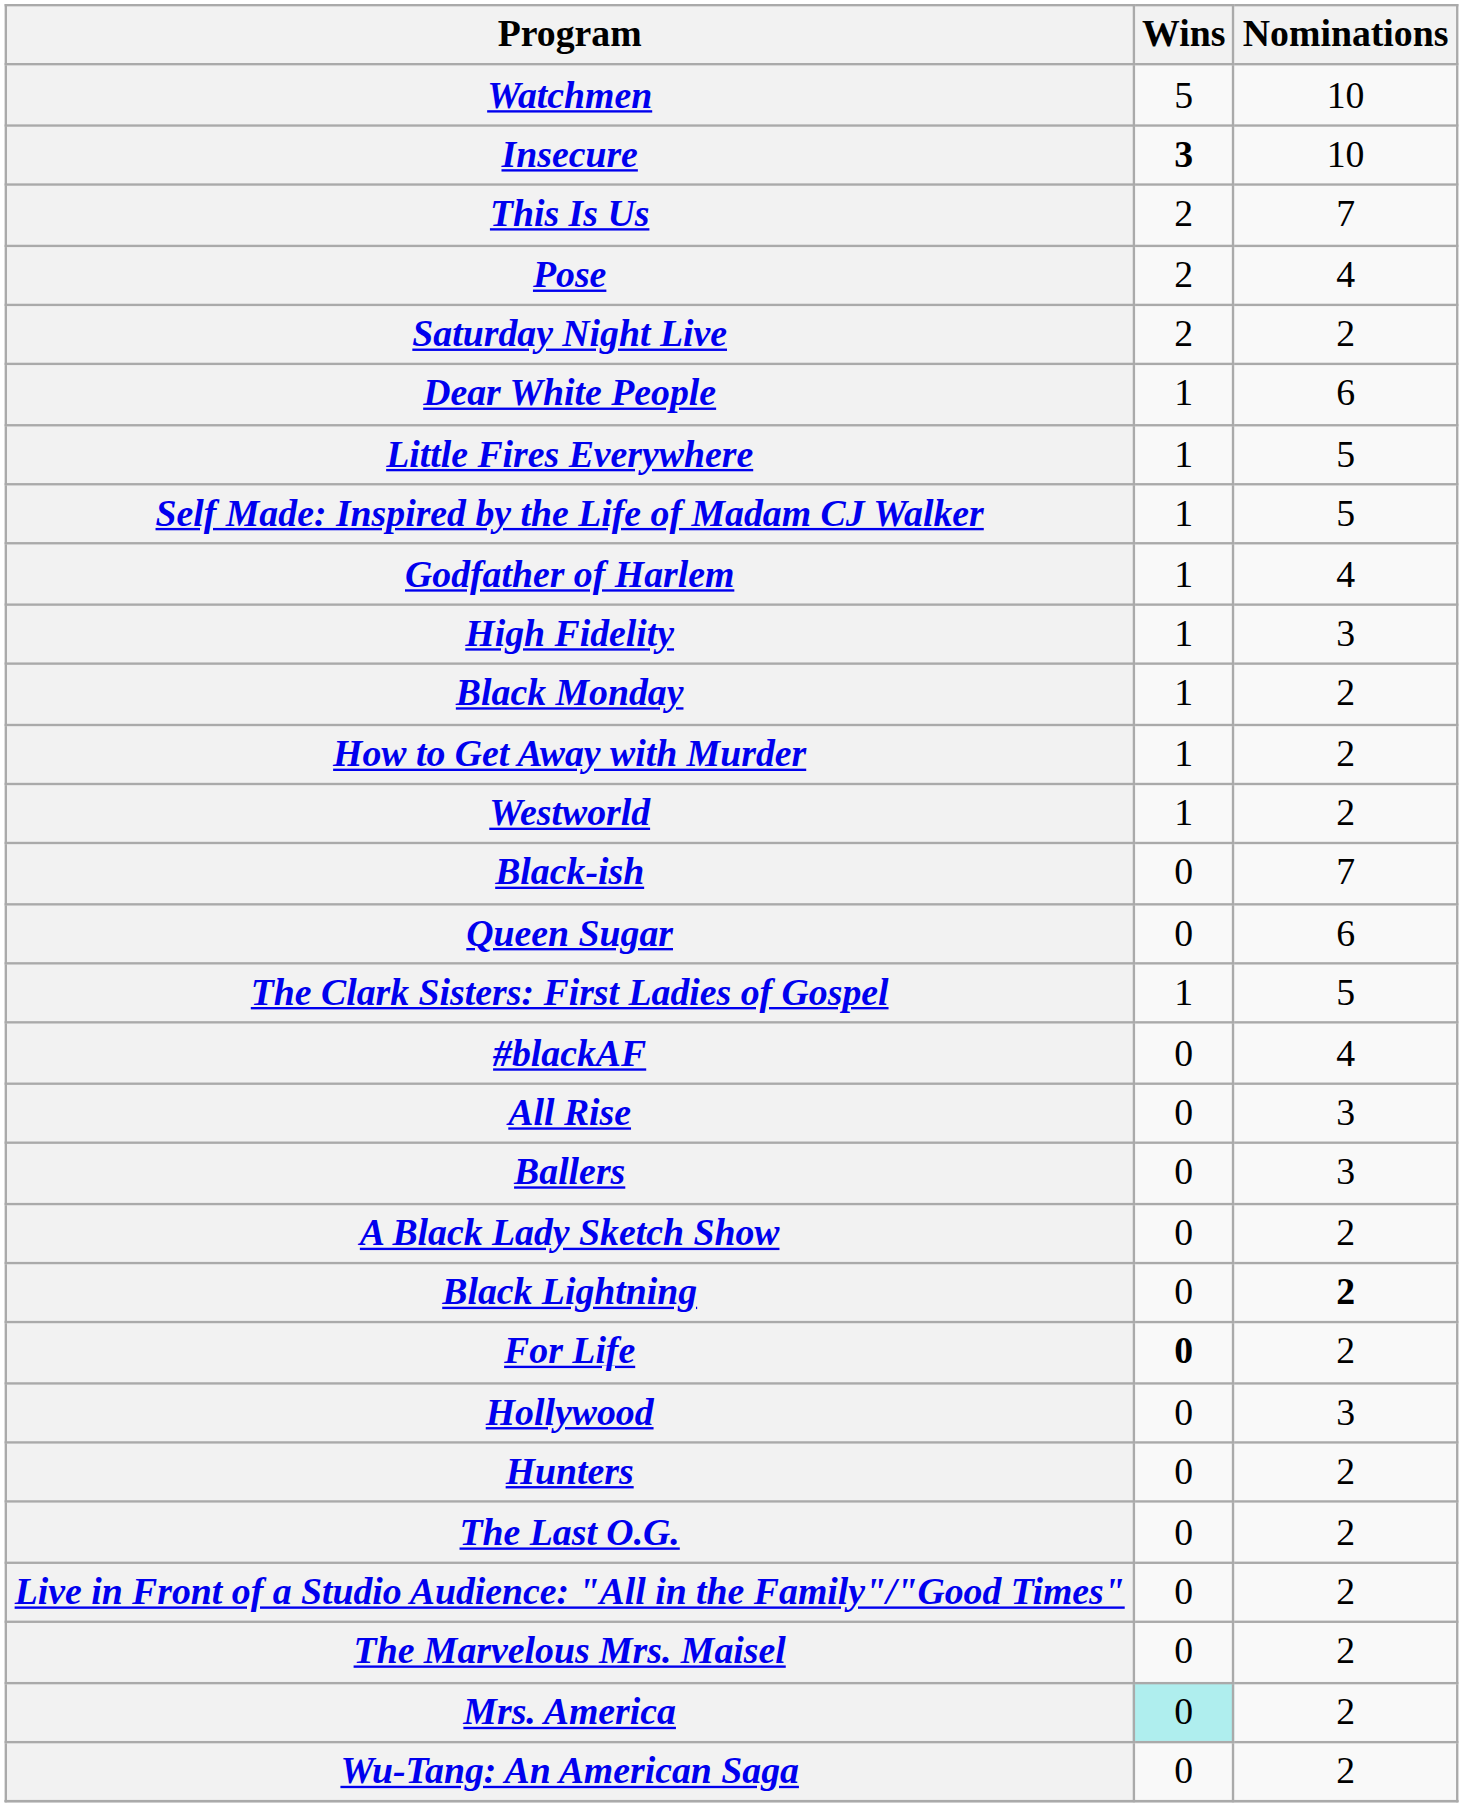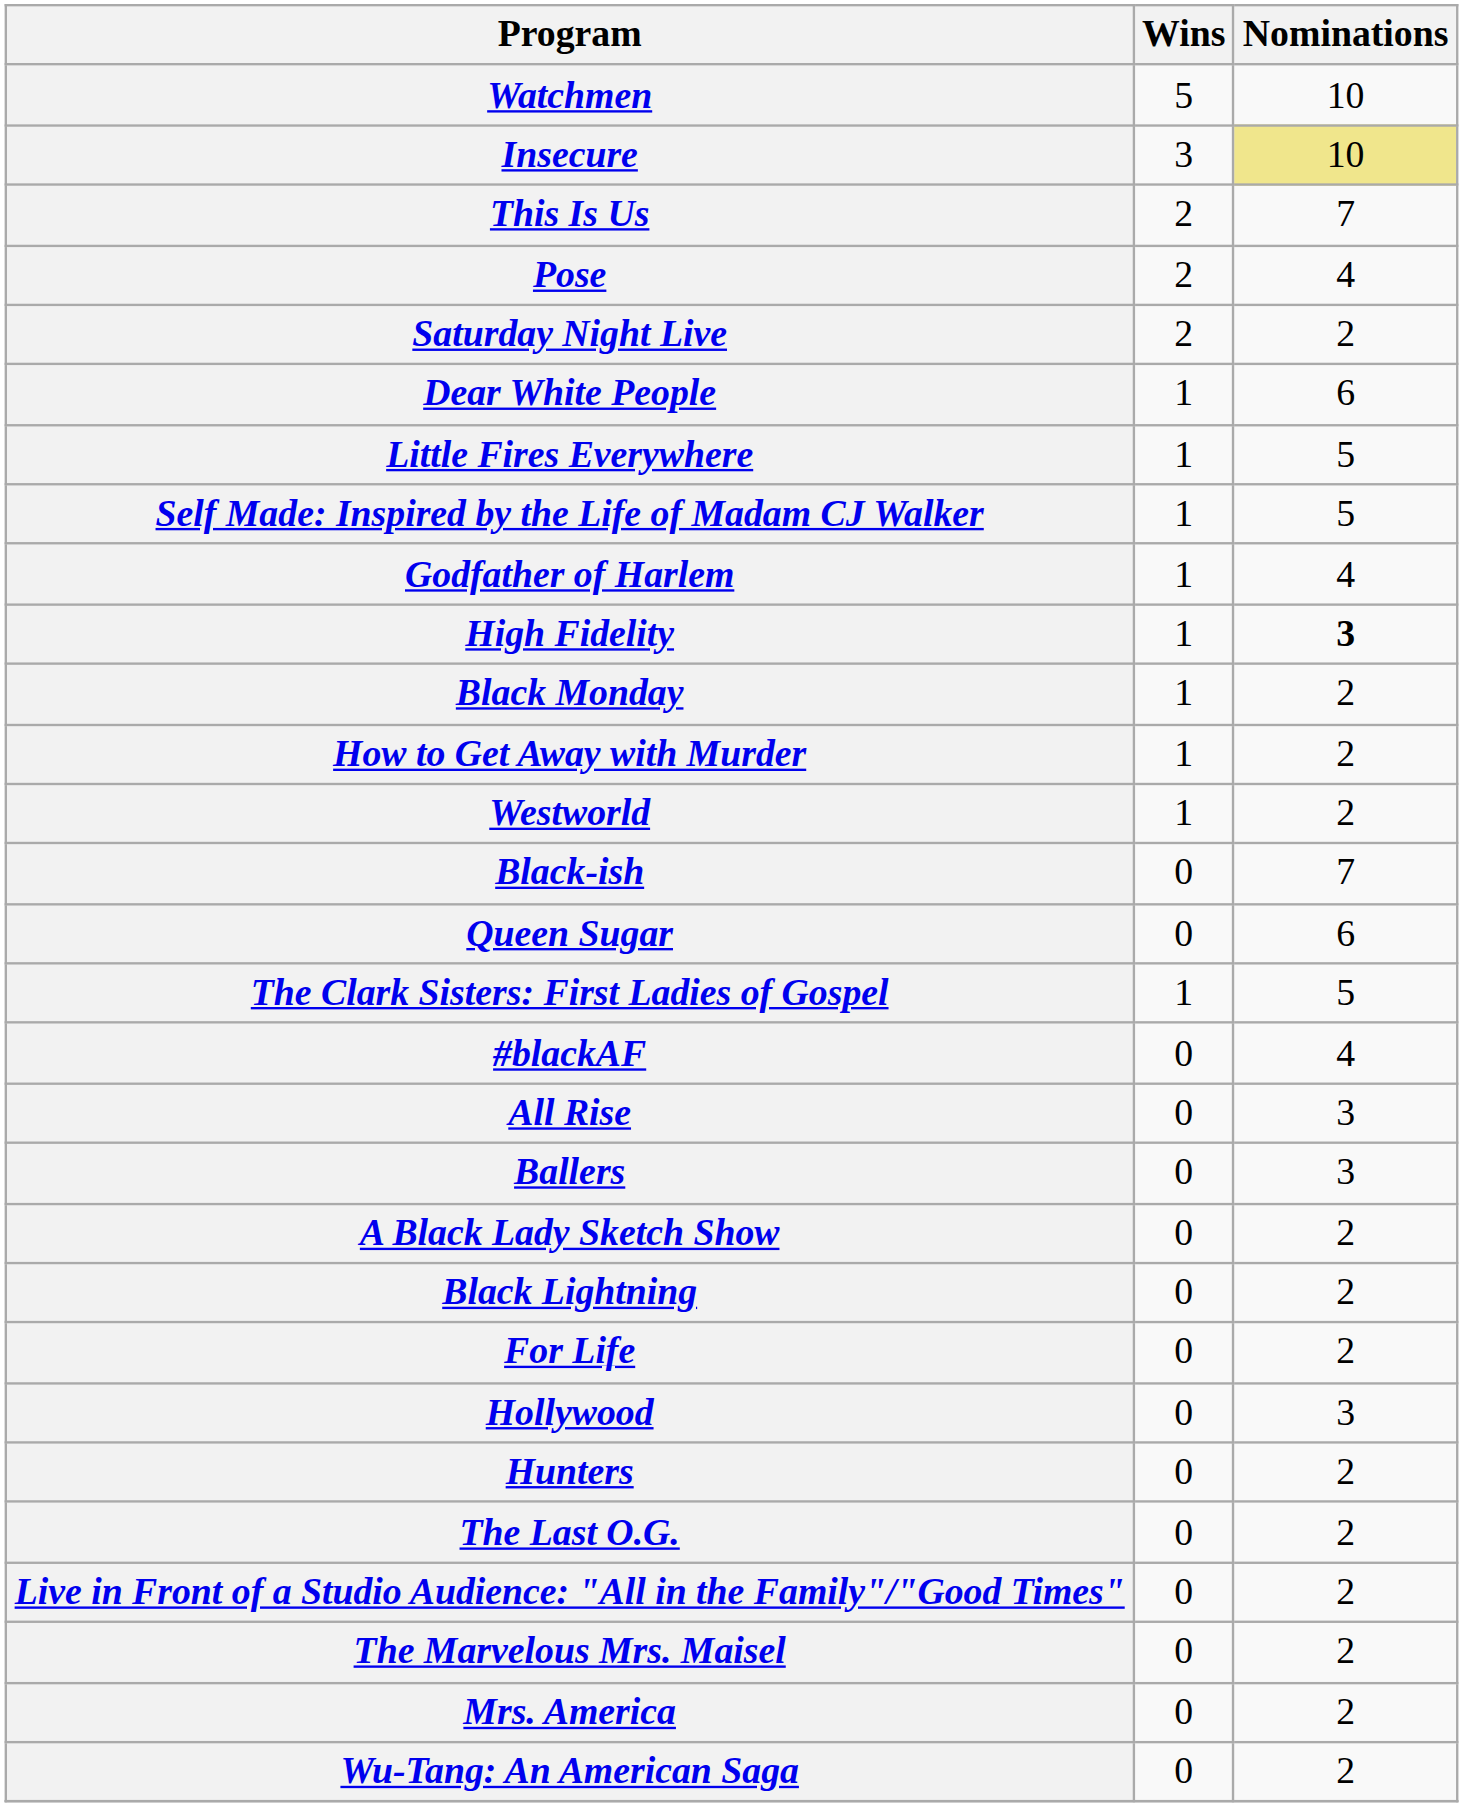(1184, 154) bold -> (1184, 154) normal
(1346, 154) no background -> (1346, 154) khaki background
(1346, 633) normal -> (1346, 633) bold
(1346, 1292) bold -> (1346, 1292) normal
(1184, 1351) bold -> (1184, 1351) normal
(1184, 1711) paleturquoise background -> (1184, 1711) no background
